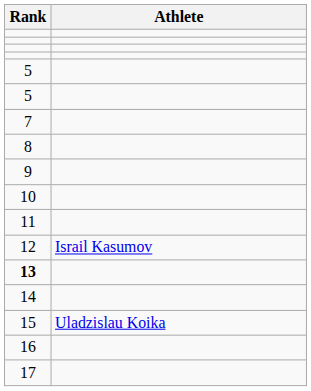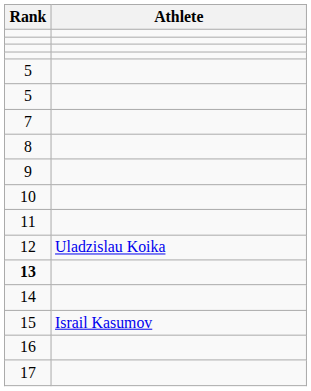(104, 247) Israil Kasumov -> (110, 247) Uladzislau Koika
(110, 322) Uladzislau Koika -> (104, 322) Israil Kasumov
